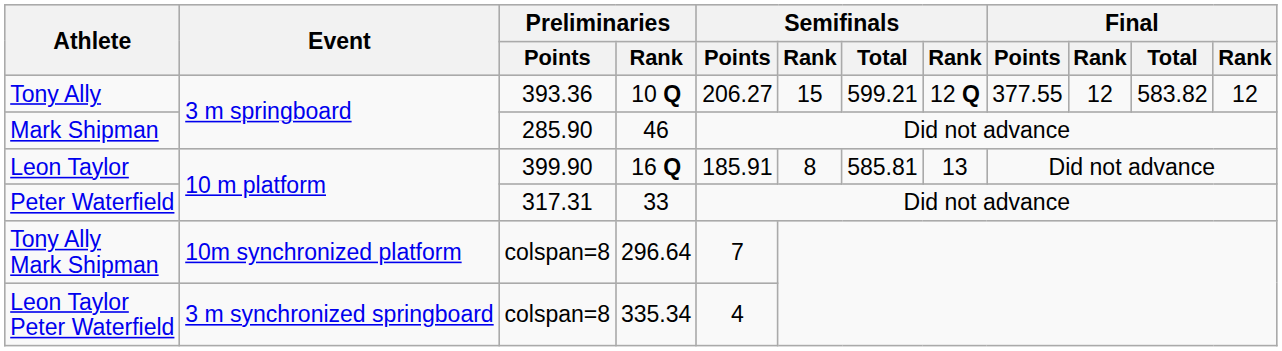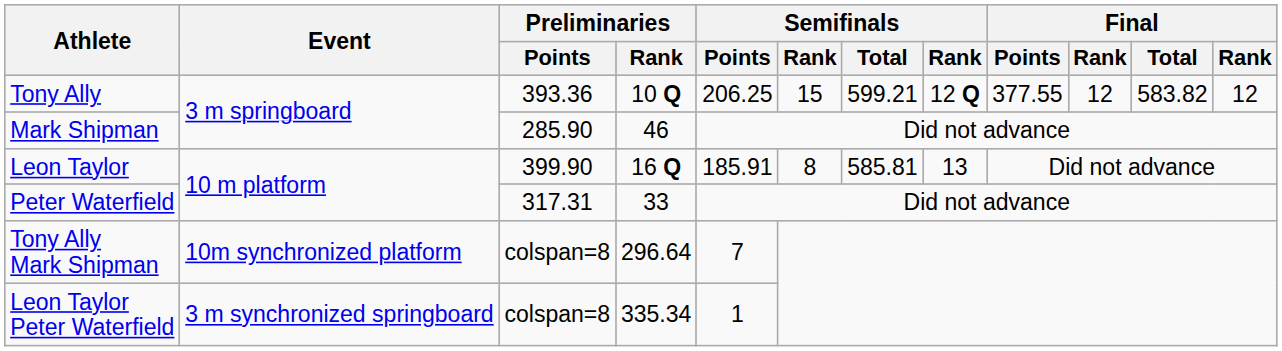(737, 94) 206.27 -> (737, 94) 206.25
(737, 315) 4 -> (737, 315) 1
